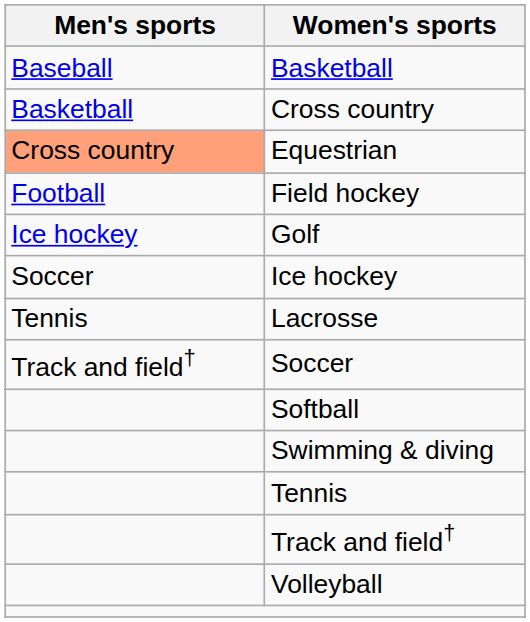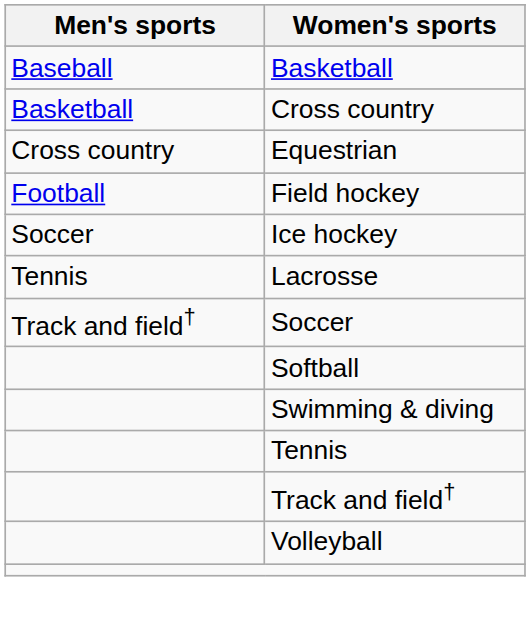(93, 151) lightsalmon background -> (93, 151) no background
- row: (295, 234)
